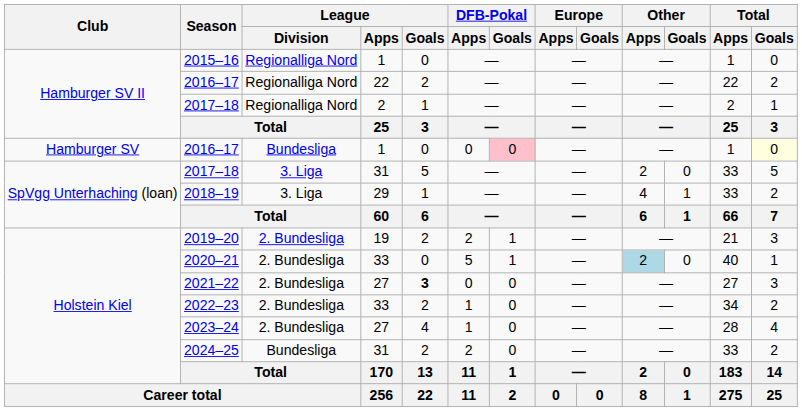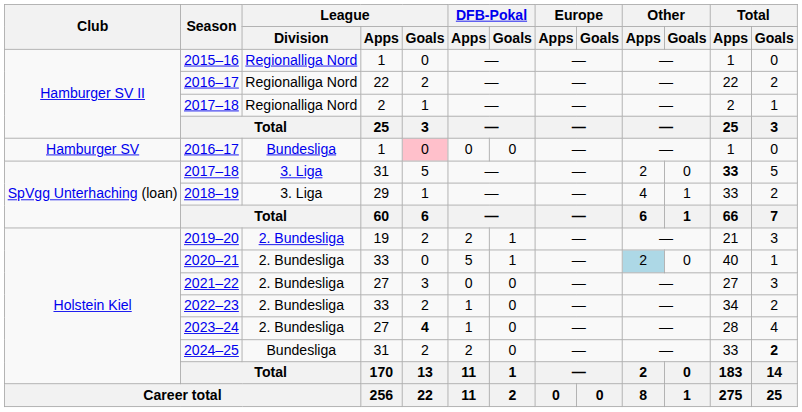(425, 149) no background -> (425, 149) pink background
(512, 149) pink background -> (512, 149) no background
(774, 149) lightyellow background -> (774, 149) no background
(731, 171) normal -> (731, 171) bold
(425, 283) bold -> (425, 283) normal
(425, 328) normal -> (425, 328) bold
(774, 350) normal -> (774, 350) bold
